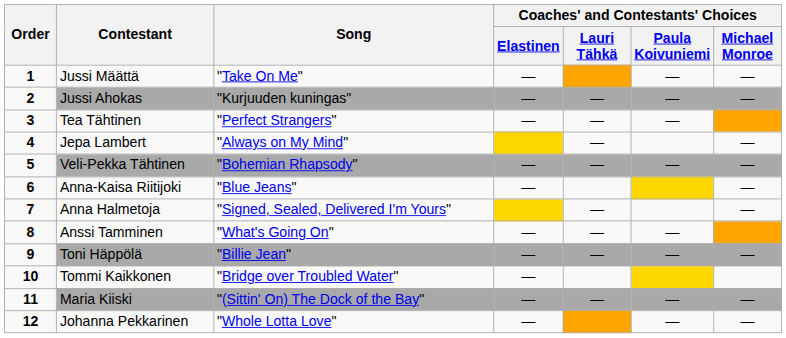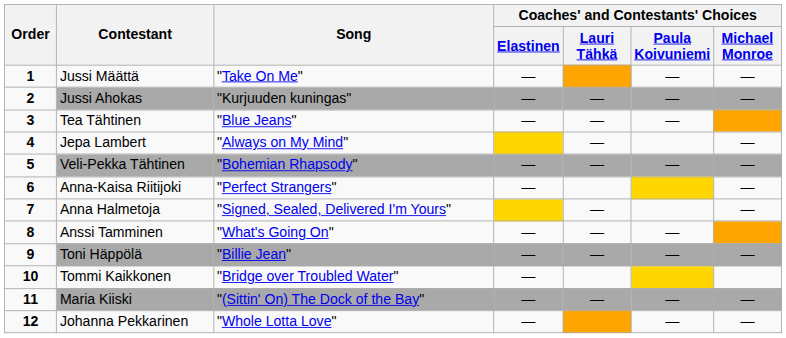(277, 120) "Perfect Strangers" -> (257, 120) "Blue Jeans"
(257, 187) "Blue Jeans" -> (277, 187) "Perfect Strangers"
